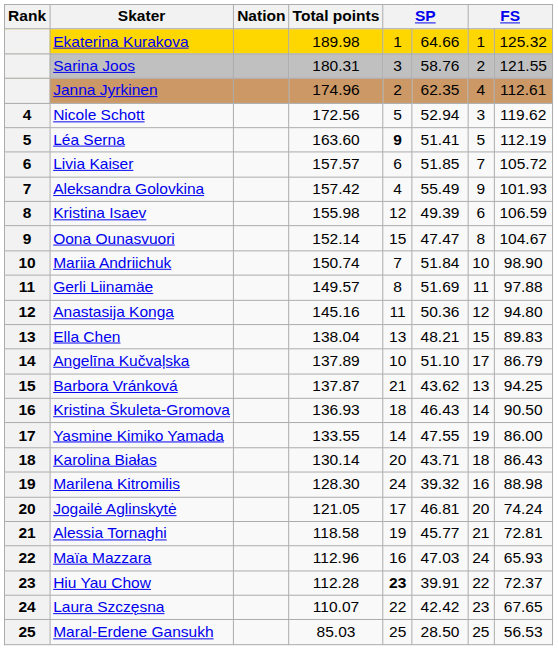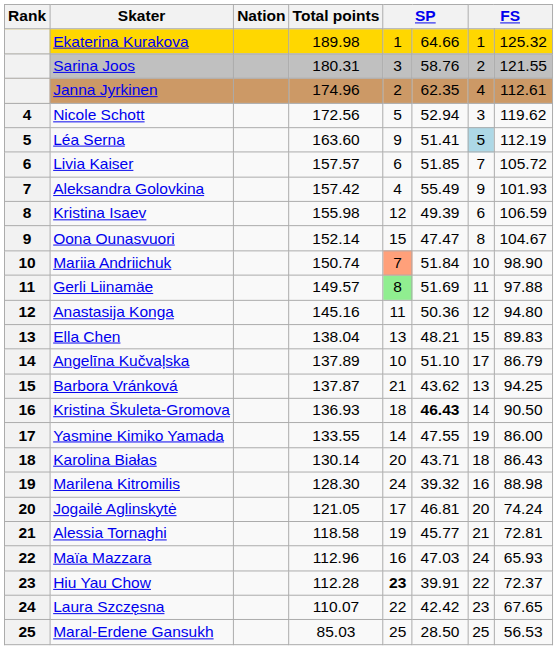(398, 139) bold -> (398, 139) normal
(481, 139) no background -> (481, 139) lightblue background
(398, 262) no background -> (398, 262) lightsalmon background
(398, 287) no background -> (398, 287) lightgreen background
(440, 410) normal -> (440, 410) bold
